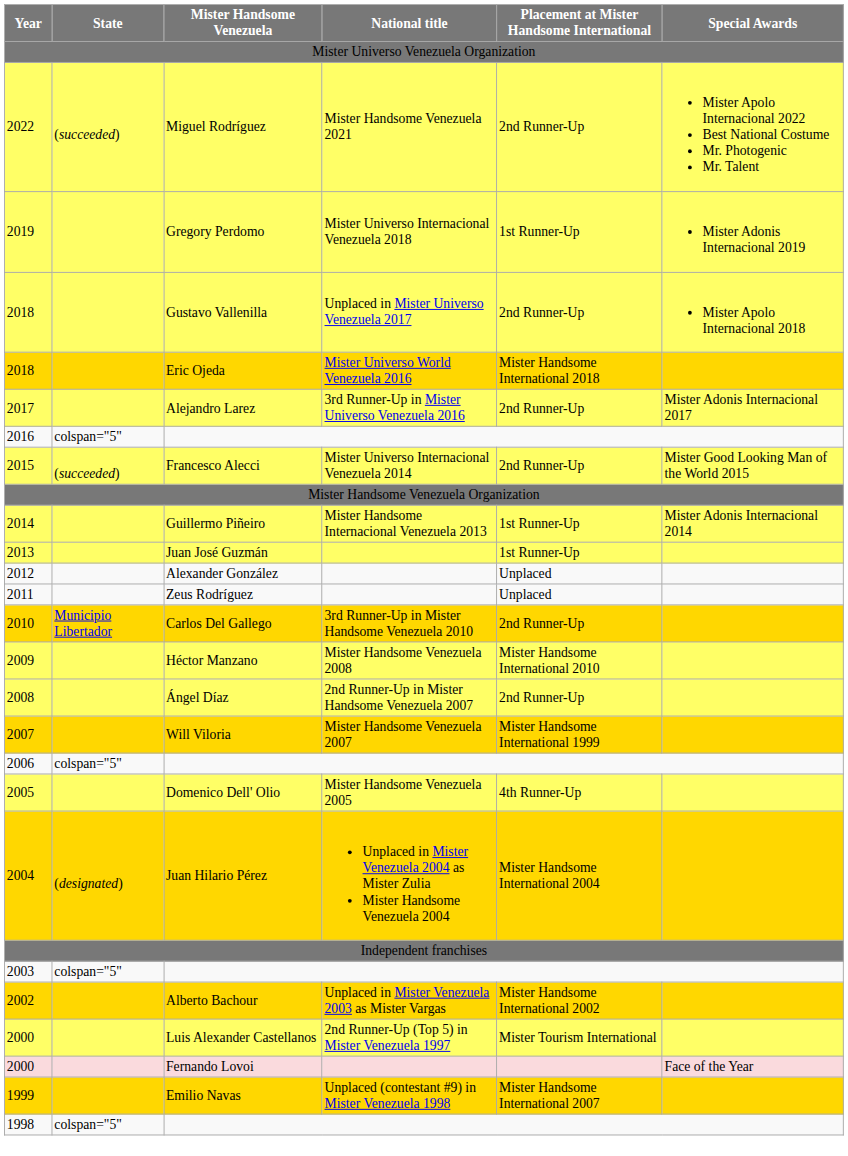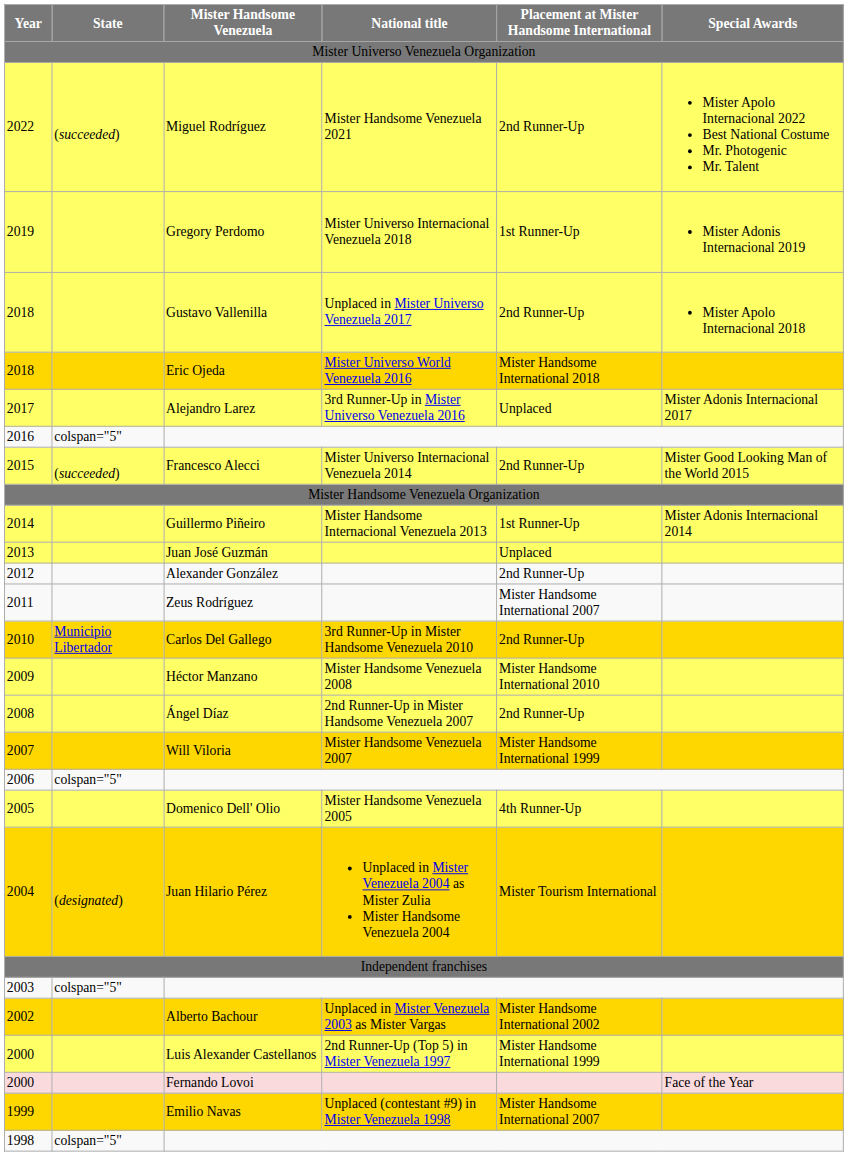(542, 408) 2nd Runner-Up -> (525, 408) Unplaced
(539, 552) 1st Runner-Up -> (525, 552) Unplaced
(525, 573) Unplaced -> (542, 573) 2nd Runner-Up
(525, 594) Unplaced -> (549, 602) Mister Handsome International 2007
(549, 875) Mister Handsome International 2004 -> (578, 892) Mister Tourism International
(578, 1037) Mister Tourism International -> (549, 1053) Mister Handsome International 1999
